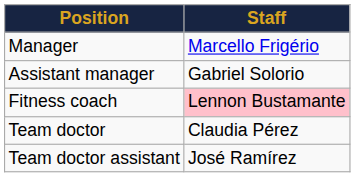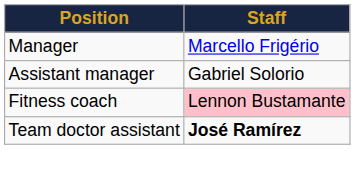- row: (57, 130)
(242, 158) normal -> (245, 130) bold
